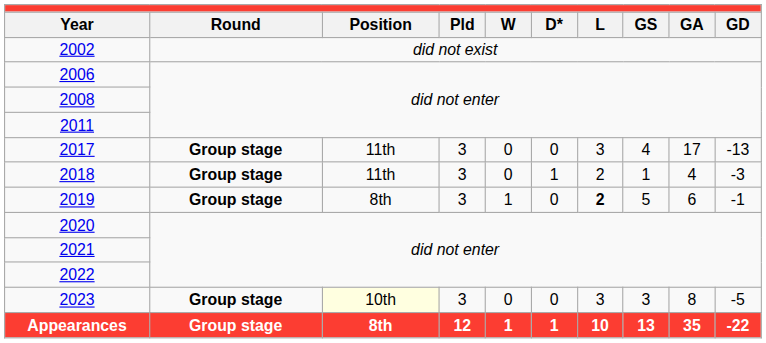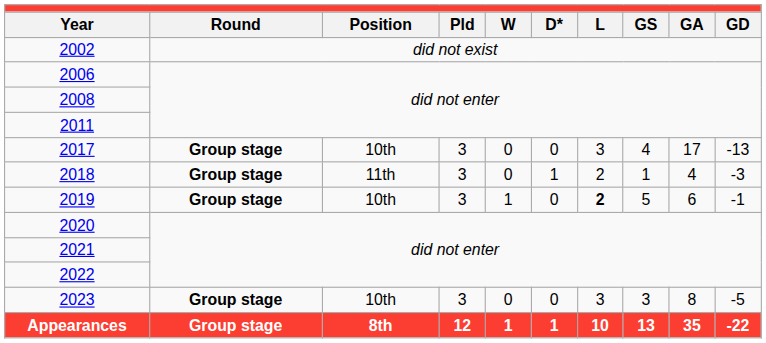(381, 150) 11th -> (381, 150) 10th
(381, 200) 8th -> (381, 200) 10th
(381, 300) lightyellow background -> (381, 300) no background
